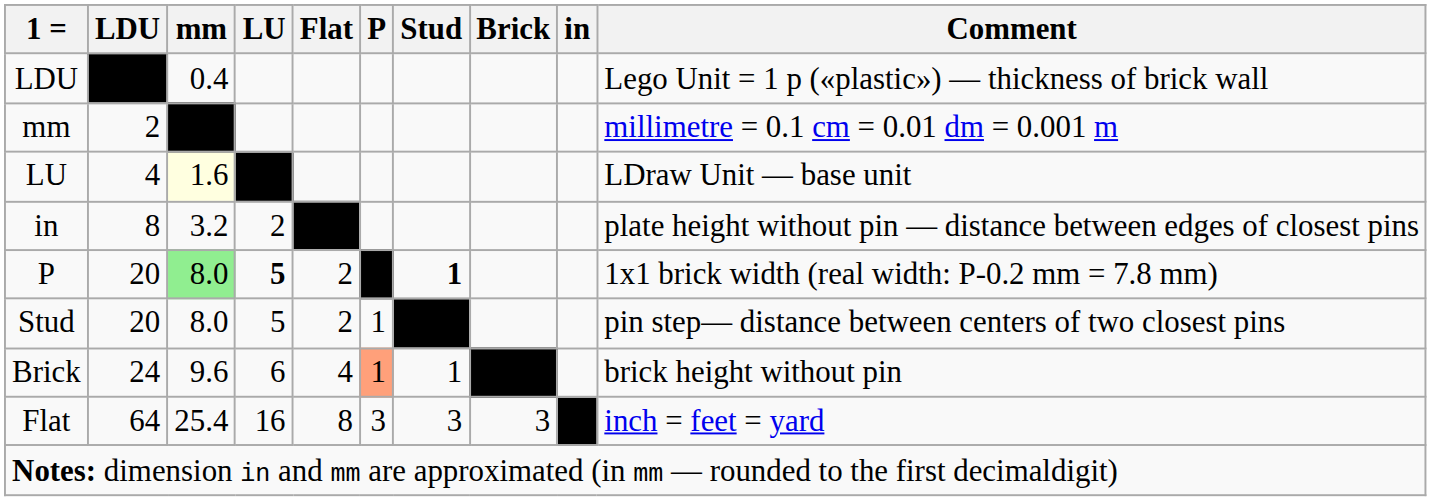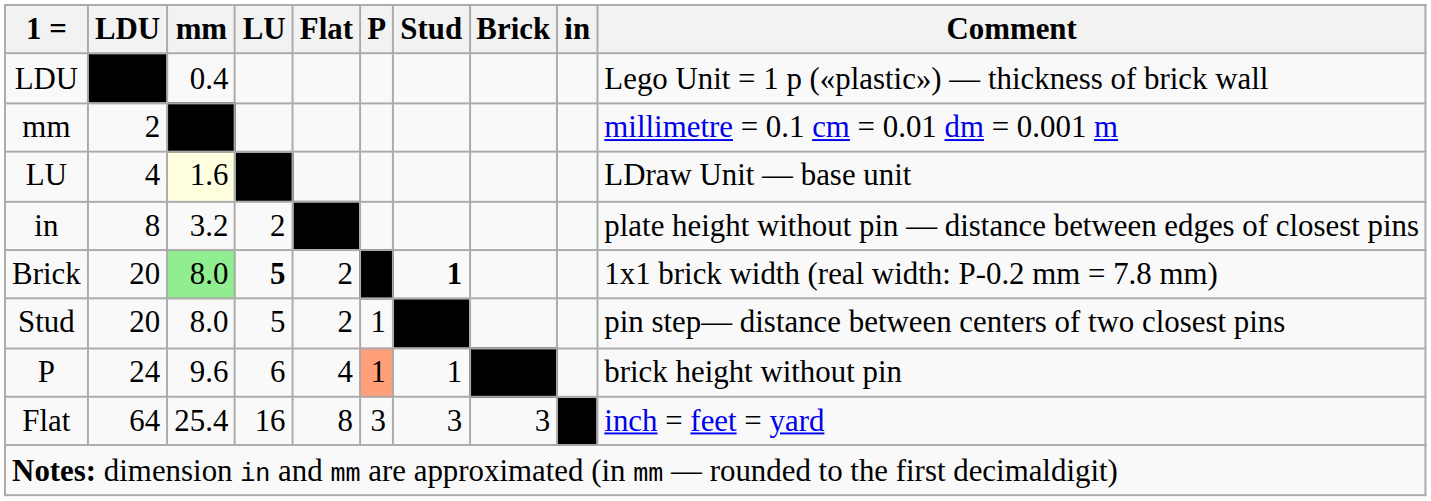(46, 273) P -> (46, 273) Brick
(46, 371) Brick -> (46, 371) P
